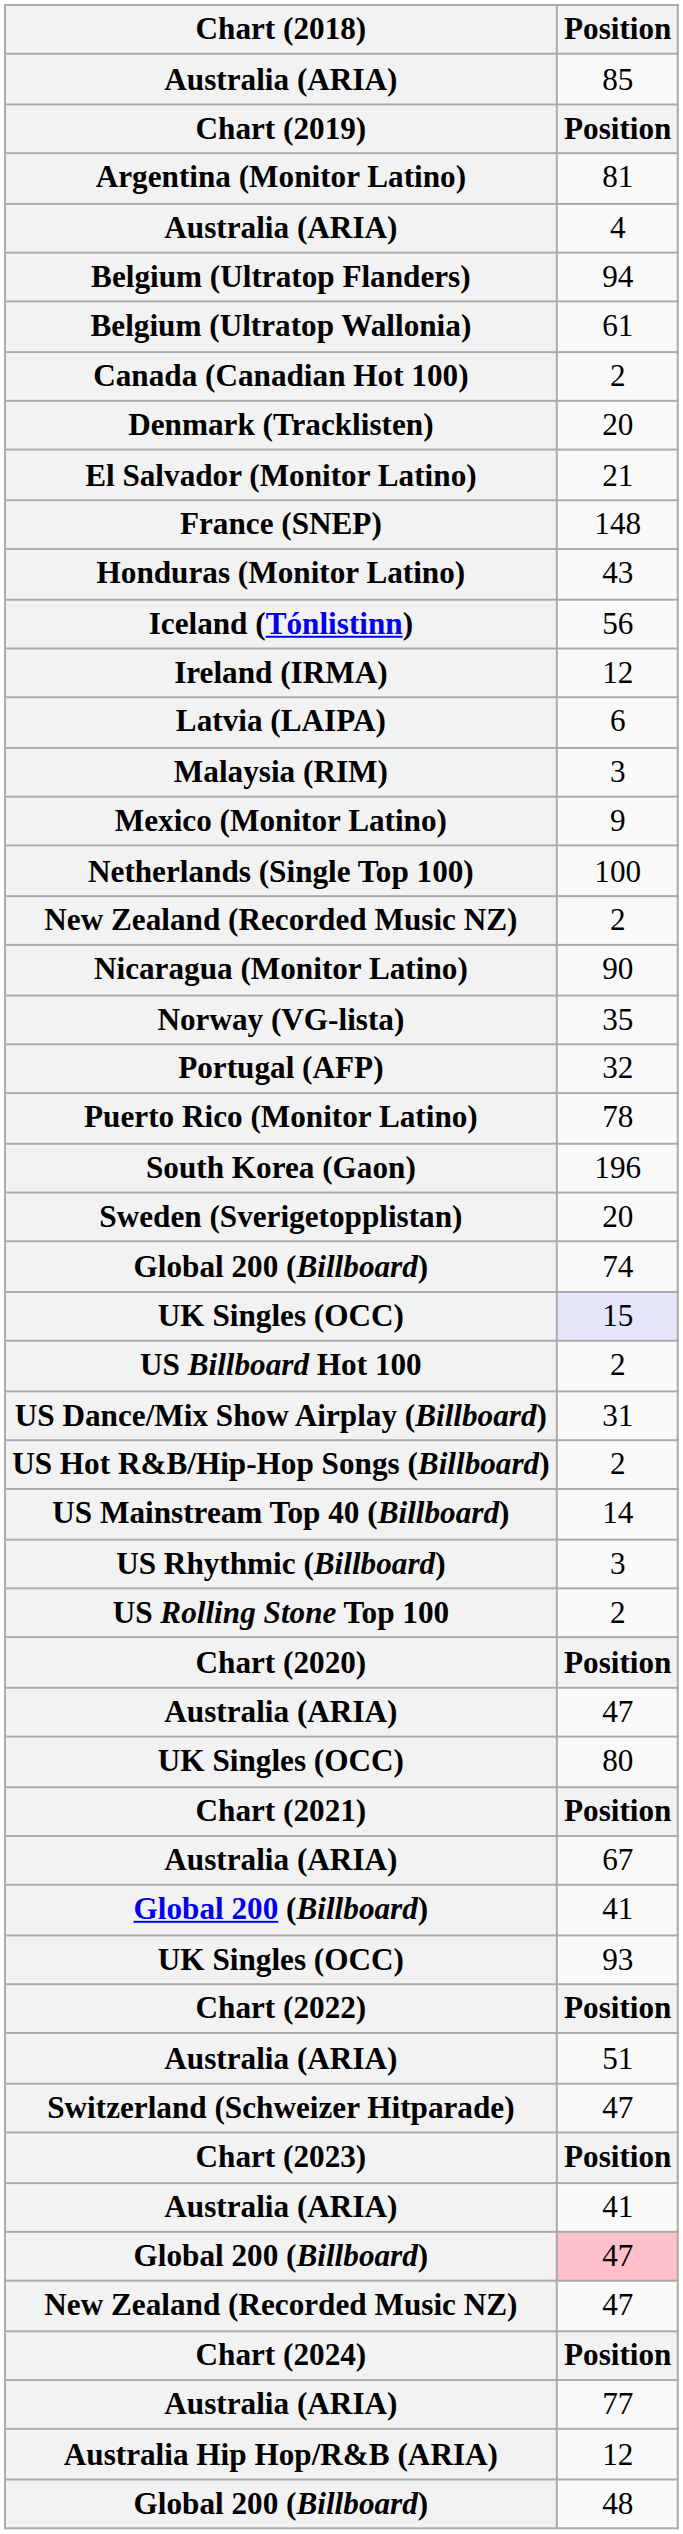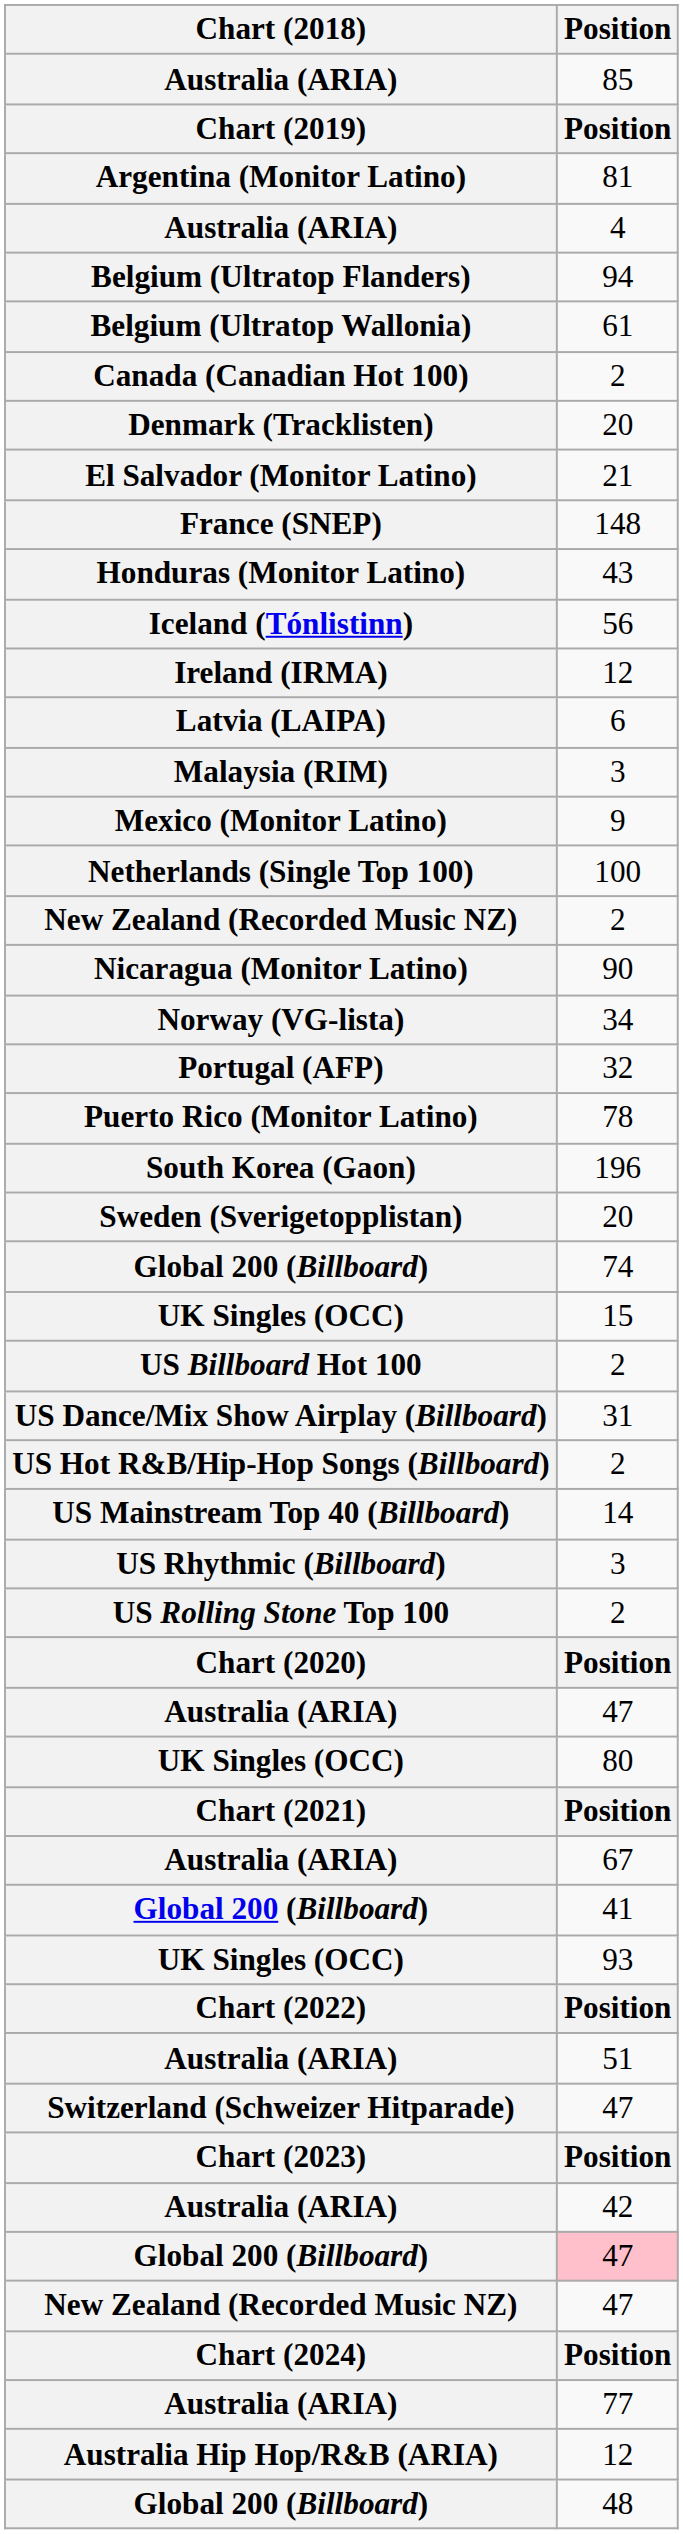(618, 1018) 35 -> (618, 1018) 34
(618, 1315) lavender background -> (618, 1315) no background
(618, 2206) 41 -> (618, 2206) 42
